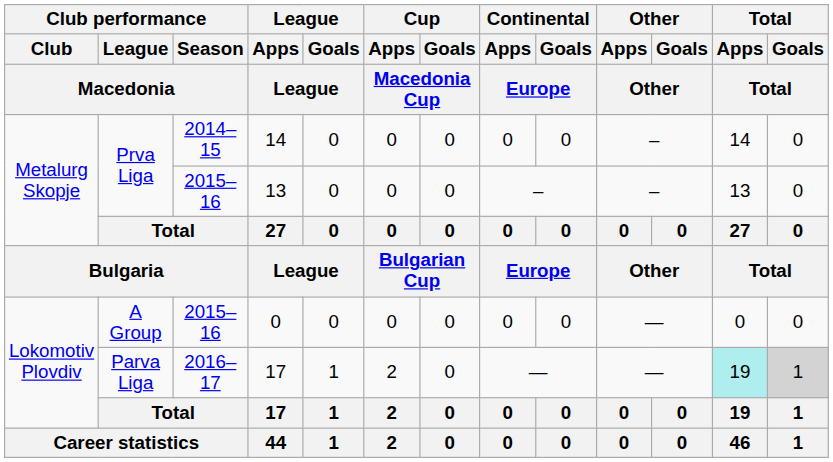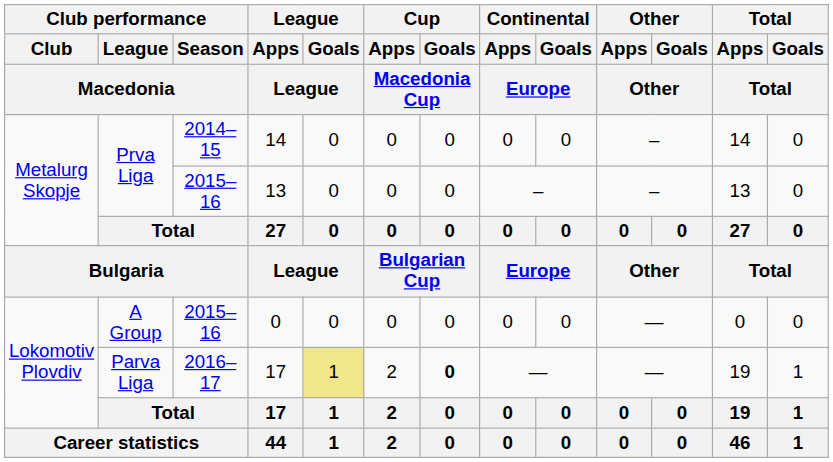(334, 372) no background -> (334, 372) khaki background
(450, 372) normal -> (450, 372) bold
(740, 372) paleturquoise background -> (740, 372) no background
(798, 372) lightgrey background -> (798, 372) no background
